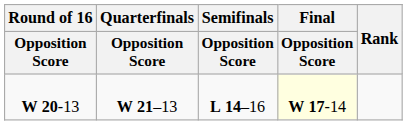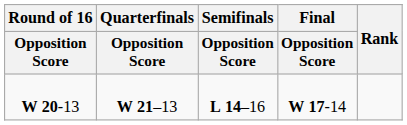(317, 106) lightyellow background -> (317, 106) no background
